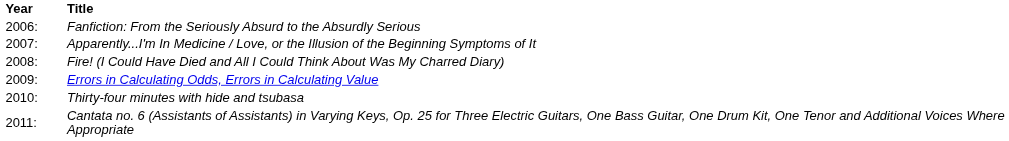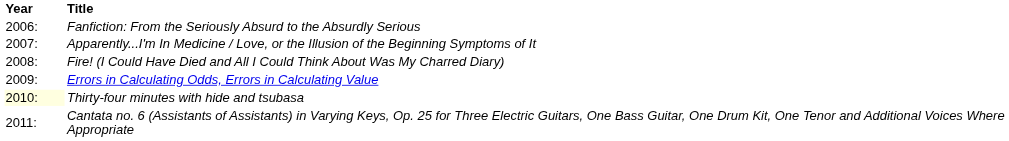(22, 97) no background -> (22, 97) lightyellow background
